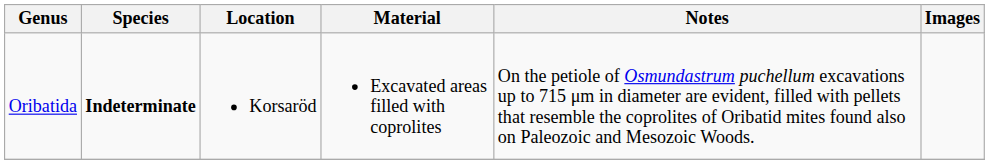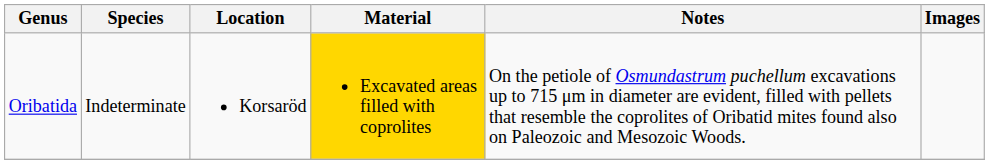(141, 106) bold -> (136, 106) normal
(407, 106) no background -> (398, 106) gold background
